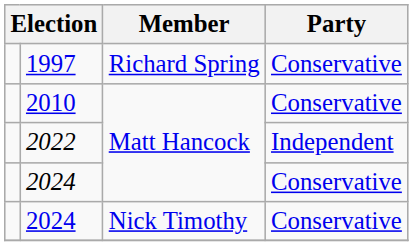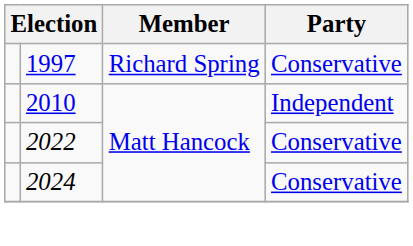(336, 102) Conservative -> (332, 102) Independent
(332, 142) Independent -> (336, 142) Conservative
- row: (51, 220)
